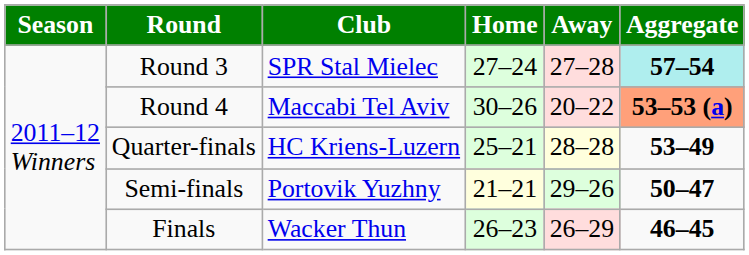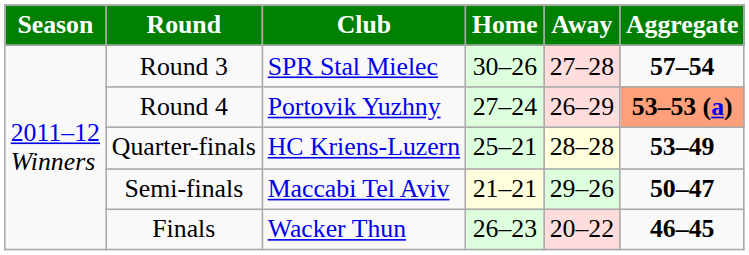(505, 65) 27–24 -> (505, 65) 30–26
(682, 65) paleturquoise background -> (682, 65) no background
(359, 106) Maccabi Tel Aviv -> (354, 106) Portovik Yuzhny
(505, 106) 30–26 -> (505, 106) 27–24
(582, 106) 20–22 -> (582, 106) 26–29
(354, 188) Portovik Yuzhny -> (359, 188) Maccabi Tel Aviv
(582, 229) 26–29 -> (582, 229) 20–22
